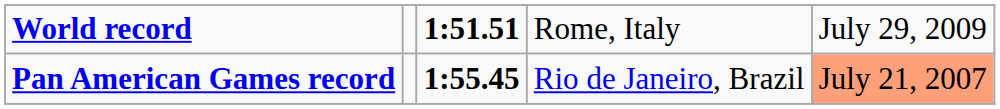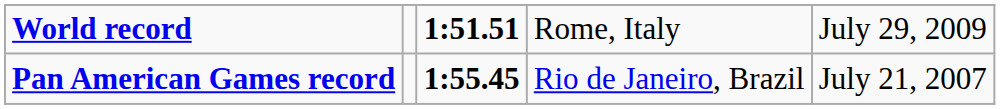(903, 78) lightsalmon background -> (903, 78) no background
